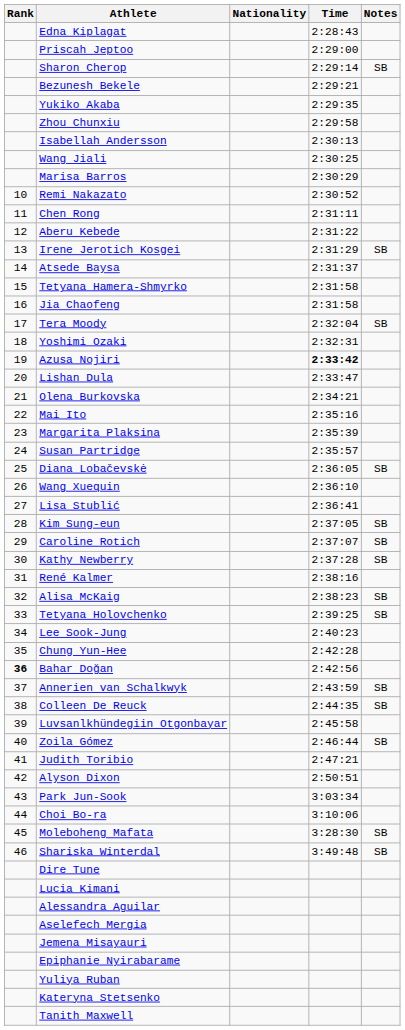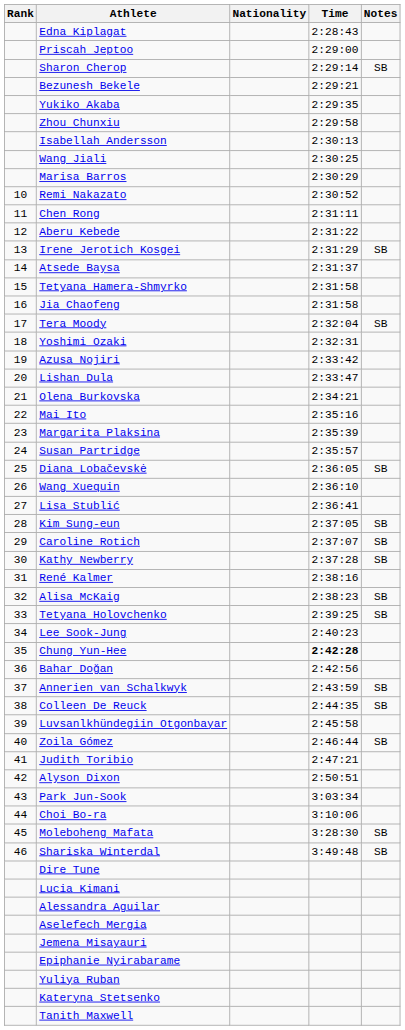(335, 360) bold -> (335, 360) normal
(335, 651) normal -> (335, 651) bold
(21, 670) bold -> (21, 670) normal
